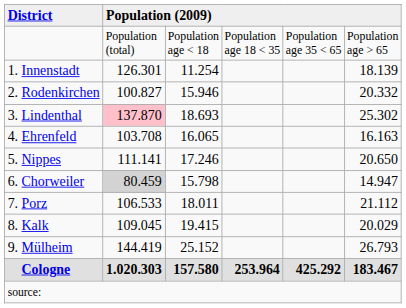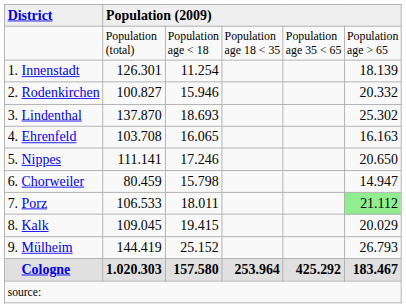(139, 115) pink background -> (139, 115) no background
(143, 181) lightgrey background -> (143, 181) no background
(379, 203) no background -> (379, 203) lightgreen background
